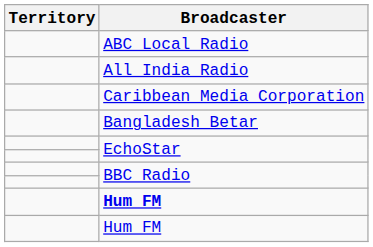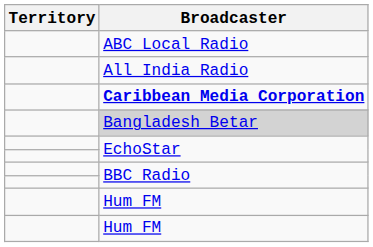(234, 97) normal -> (234, 97) bold
(181, 123) no background -> (181, 123) lightgrey background
(132, 202) bold -> (132, 202) normal
